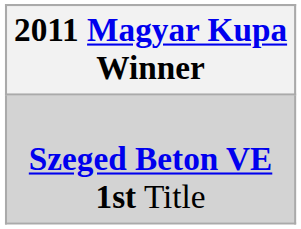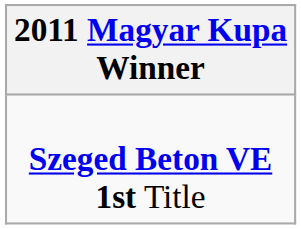(151, 177) lightgrey background -> (151, 177) no background
